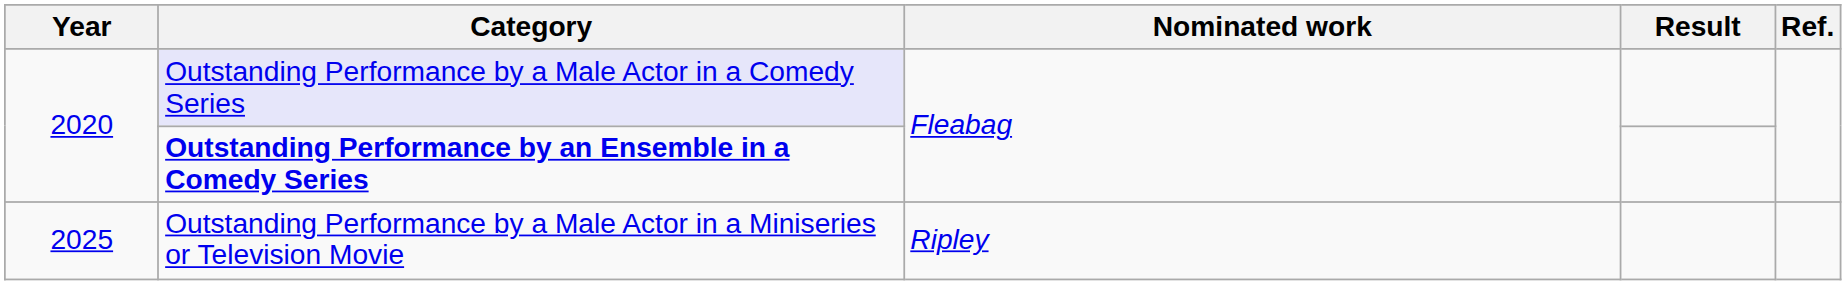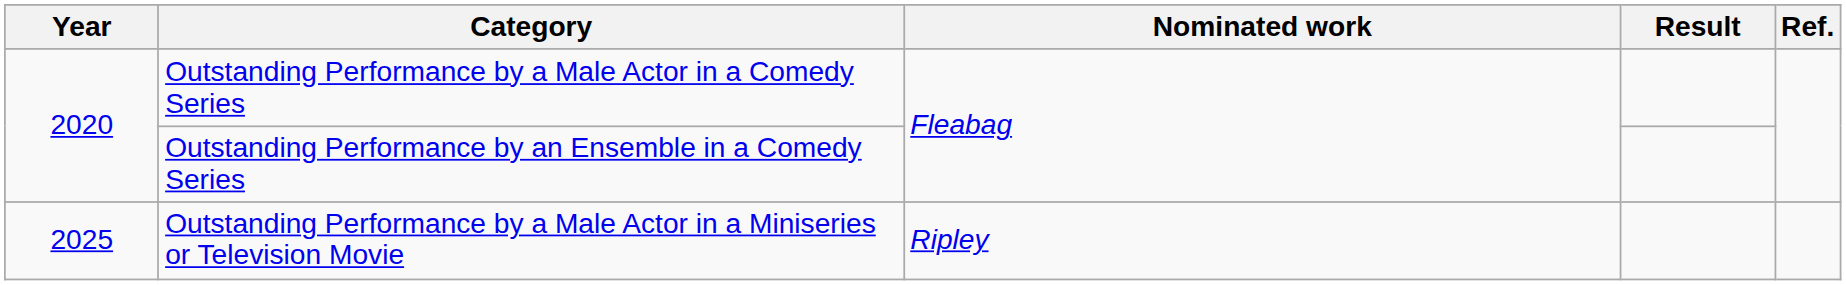(510, 87) lavender background -> (510, 87) no background
(477, 163) bold -> (513, 163) normal
